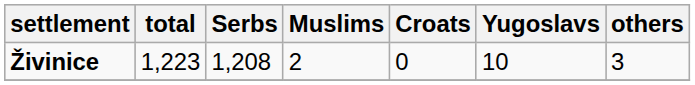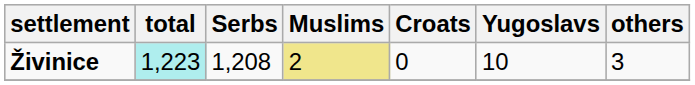(171, 62) no background -> (171, 62) paleturquoise background
(295, 62) no background -> (295, 62) khaki background
